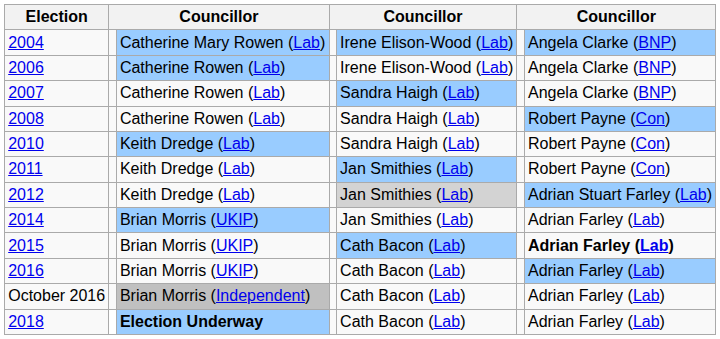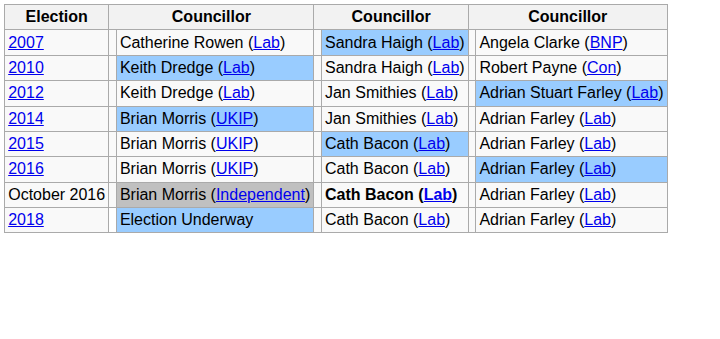- row: (26, 42)
- row: (26, 67)
- row: (26, 118)
- row: (25, 169)
(407, 194) lightgrey background -> (392, 93) no background
(601, 245) bold -> (548, 144) normal
(403, 296) normal -> (391, 194) bold
(191, 321) bold -> (187, 220) normal
